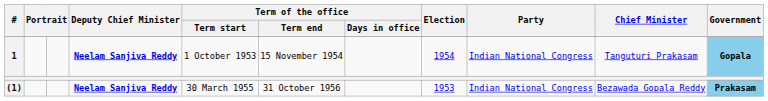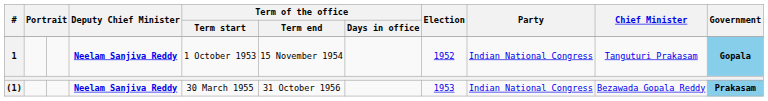(444, 56) 1954 -> (444, 56) 1952
